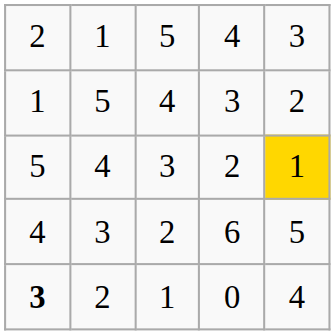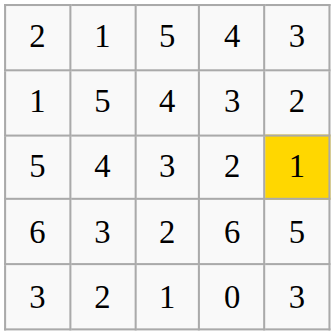(38, 231) 4 -> (38, 231) 6
(38, 296) bold -> (38, 296) normal
(297, 296) 4 -> (297, 296) 3
